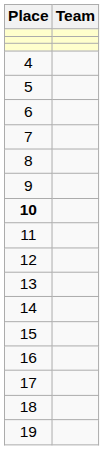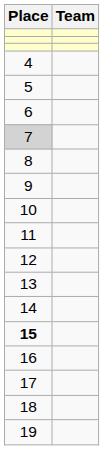(28, 136) no background -> (28, 136) lightgrey background
(28, 210) bold -> (28, 210) normal
(28, 333) normal -> (28, 333) bold
